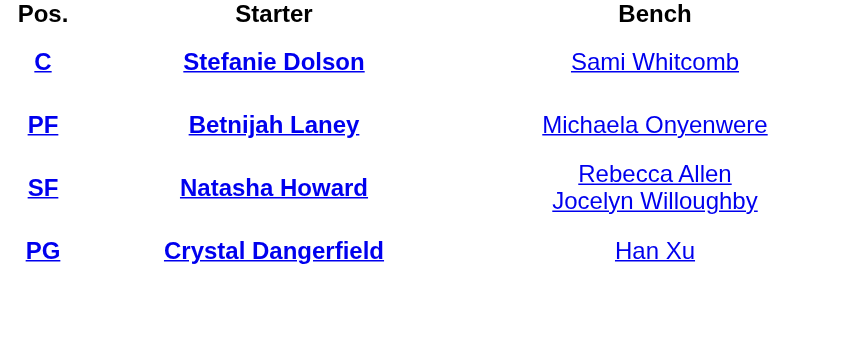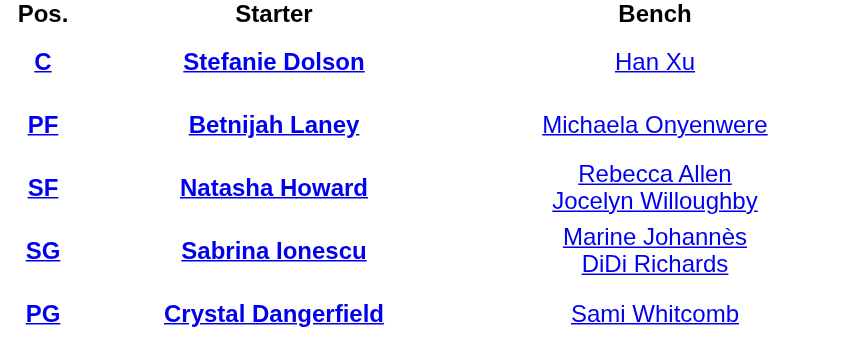(655, 61) Sami Whitcomb -> (655, 61) Han Xu
+ row: (43, 250)
(655, 250) Han Xu -> (655, 313) Sami Whitcomb
